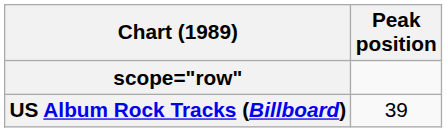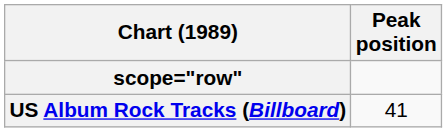(396, 110) 39 -> (396, 110) 41
